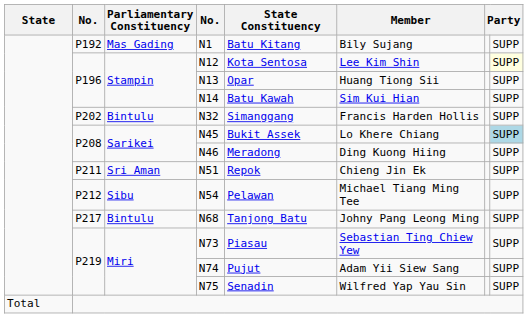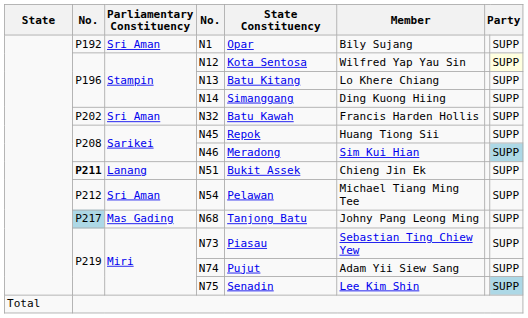(140, 44) Mas Gading -> (134, 44) Sri Aman
(264, 44) Batu Kitang -> (240, 44) Opar
(379, 62) Lee Kim Shin -> (403, 62) Wilfred Yap Yau Sin
(240, 80) Opar -> (264, 80) Batu Kitang
(389, 80) Huang Tiong Sii -> (389, 80) Lo Khere Chiang
(260, 98) Batu Kawah -> (260, 98) Simanggang
(379, 98) Sim Kui Hian -> (393, 98) Ding Kuong Hiing
(130, 116) Bintulu -> (134, 116) Sri Aman
(260, 116) Simanggang -> (260, 116) Batu Kawah
(264, 134) Bukit Assek -> (244, 134) Repok
(389, 134) Lo Khere Chiang -> (389, 134) Huang Tiong Sii
(506, 134) lightblue background -> (506, 134) no background
(393, 152) Ding Kuong Hiing -> (379, 152) Sim Kui Hian
(506, 152) no background -> (506, 152) lightblue background
(88, 170) normal -> (88, 170) bold
(134, 170) Sri Aman -> (127, 170) Lanang
(244, 170) Repok -> (264, 170) Bukit Assek
(120, 195) Sibu -> (134, 195) Sri Aman
(88, 219) no background -> (88, 219) lightblue background
(130, 219) Bintulu -> (140, 219) Mas Gading
(403, 286) Wilfred Yap Yau Sin -> (379, 286) Lee Kim Shin
(506, 286) no background -> (506, 286) lightblue background
